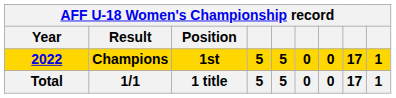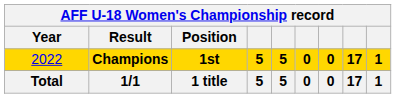(47, 59) bold -> (47, 59) normal
